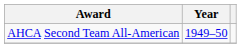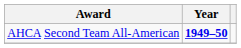(206, 33) normal -> (206, 33) bold
